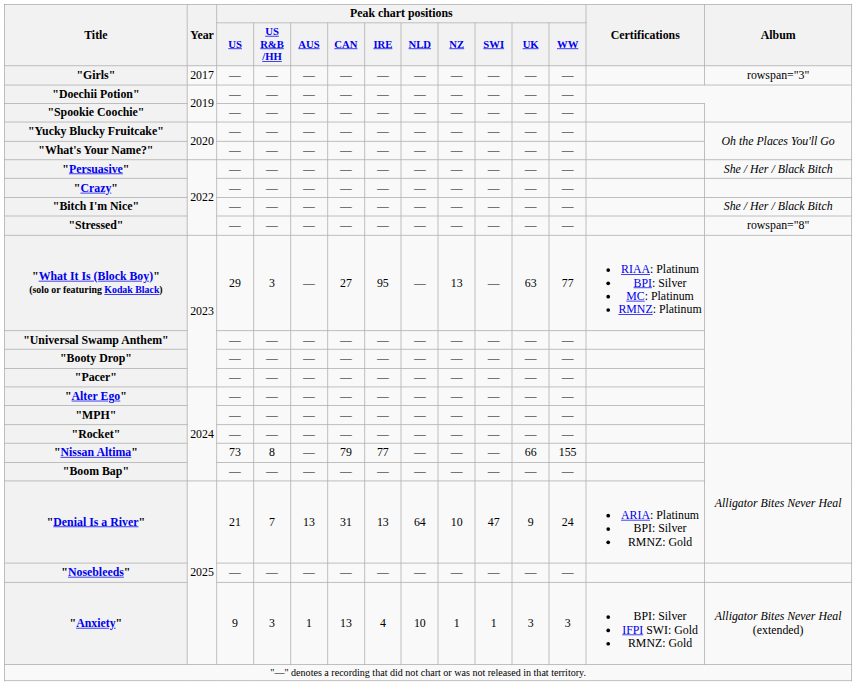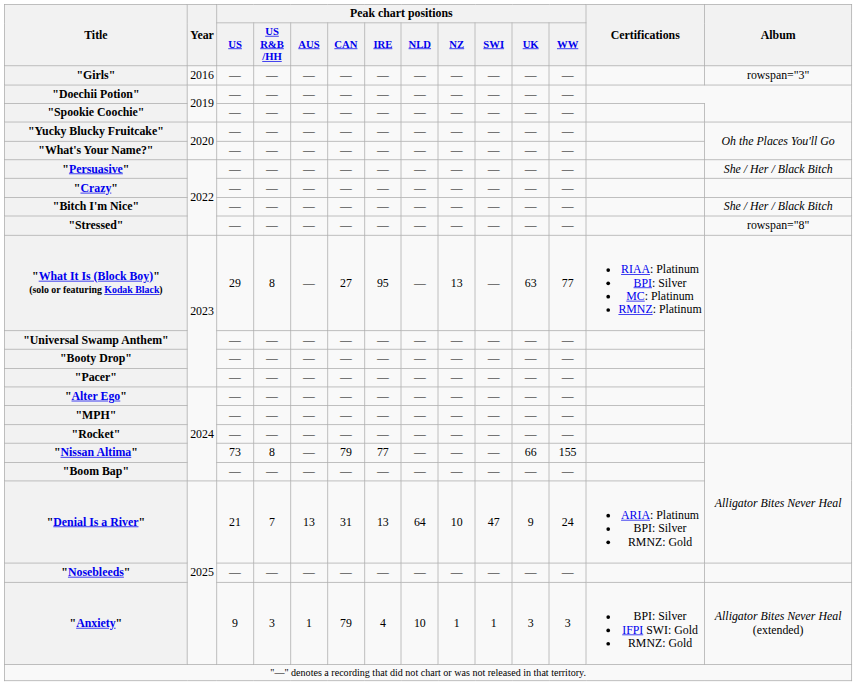(202, 75) 2017 -> (202, 75) 2016
(272, 282) 3 -> (272, 282) 8
(346, 623) 13 -> (346, 623) 79
